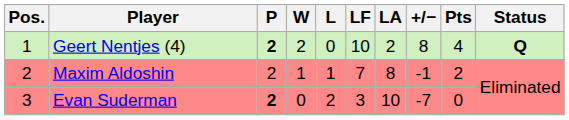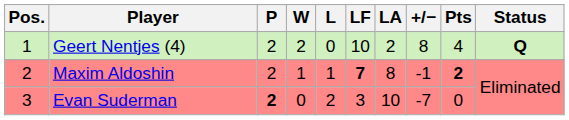(272, 45) bold -> (272, 45) normal
(360, 73) normal -> (360, 73) bold
(458, 73) normal -> (458, 73) bold
